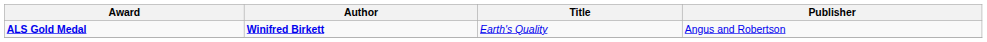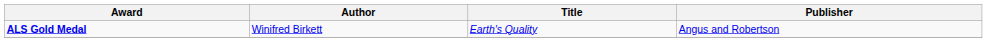(285, 29) bold -> (287, 29) normal
